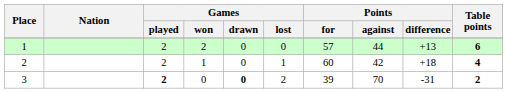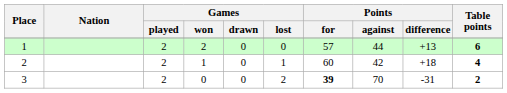(164, 79) bold -> (164, 79) normal
(243, 79) bold -> (243, 79) normal
(328, 79) normal -> (328, 79) bold
